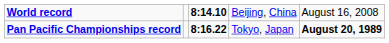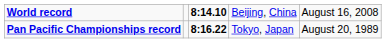(342, 29) bold -> (340, 29) normal
